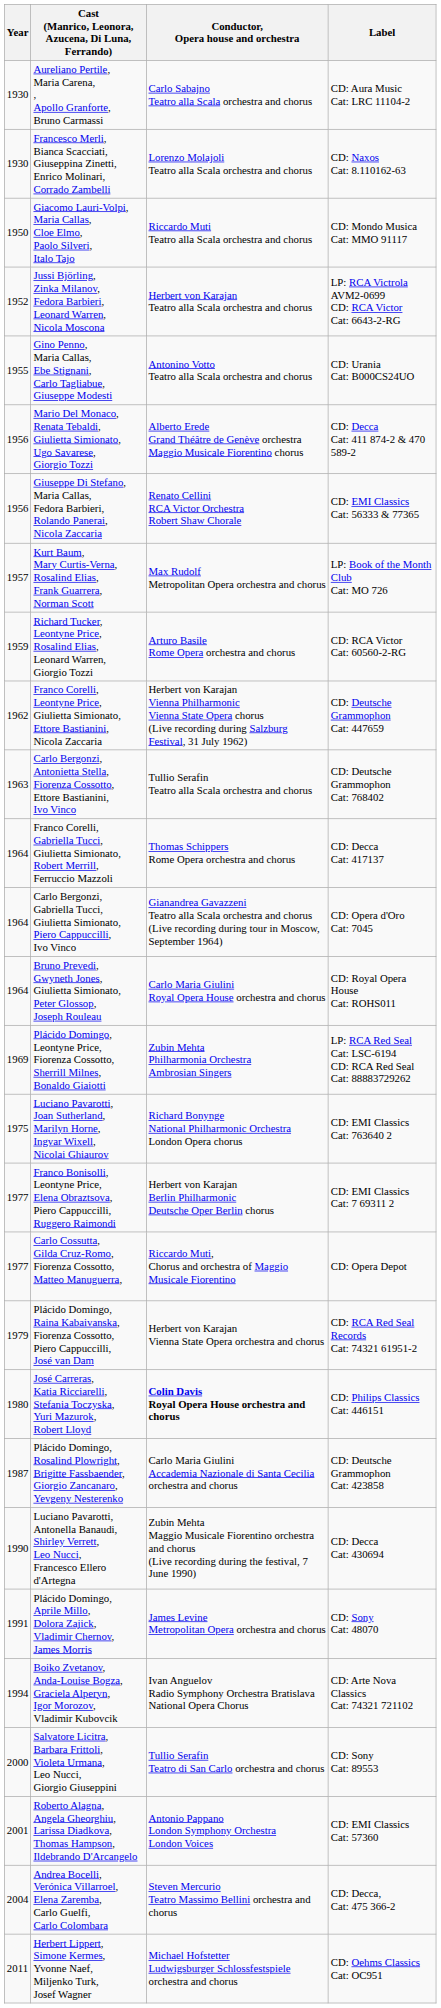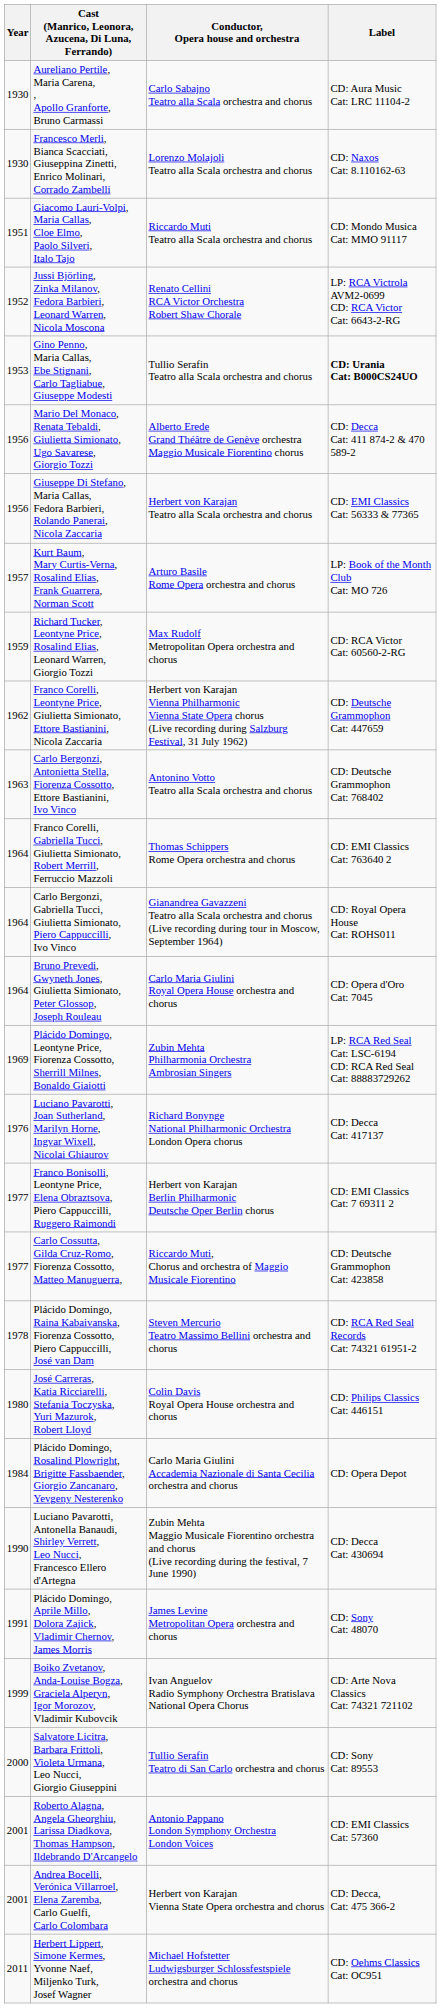(18, 233) 1950 -> (18, 233) 1951
(230, 302) Herbert von Karajan Teatro alla Scala orchestra and chorus -> (196, 302) Renato Cellini RCA Victor Orchestra Robert Shaw Chorale
(18, 370) 1955 -> (18, 370) 1953
(230, 370) Antonino Votto Teatro alla Scala orchestra and chorus -> (230, 370) Tullio Serafin Teatro alla Scala orchestra and chorus
(373, 370) normal -> (374, 370) bold
(196, 508) Renato Cellini RCA Victor Orchestra Robert Shaw Chorale -> (230, 508) Herbert von Karajan Teatro alla Scala orchestra and chorus
(237, 577) Max Rudolf Metropolitan Opera orchestra and chorus -> (222, 577) Arturo Basile Rome Opera orchestra and chorus
(222, 646) Arturo Basile Rome Opera orchestra and chorus -> (221, 646) Max Rudolf Metropolitan Opera orchestra and chorus
(230, 784) Tullio Serafin Teatro alla Scala orchestra and chorus -> (230, 784) Antonino Votto Teatro alla Scala orchestra and chorus
(357, 853) CD: Decca Cat: 417137 -> (370, 853) CD: EMI Classics Cat: 763640 2
(368, 922) CD: Opera d'Oro Cat: 7045 -> (368, 922) CD: Royal Opera House Cat: ROHS011
(369, 991) CD: Royal Opera House Cat: ROHS011 -> (367, 991) CD: Opera d'Oro Cat: 7045
(18, 1128) 1975 -> (18, 1128) 1976
(370, 1128) CD: EMI Classics Cat: 763640 2 -> (357, 1128) CD: Decca Cat: 417137
(369, 1266) CD: Opera Depot -> (361, 1266) CD: Deutsche Grammophon Cat: 423858
(18, 1335) 1979 -> (18, 1335) 1978
(236, 1335) Herbert von Karajan Vienna State Opera orchestra and chorus -> (230, 1335) Steven Mercurio Teatro Massimo Bellini orchestra and chorus
(227, 1404) bold -> (221, 1404) normal
(18, 1473) 1987 -> (18, 1473) 1984
(361, 1473) CD: Deutsche Grammophon Cat: 423858 -> (368, 1473) CD: Opera Depot
(18, 1693) 1994 -> (18, 1693) 1999
(18, 1899) 2004 -> (18, 1899) 2001
(230, 1899) Steven Mercurio Teatro Massimo Bellini orchestra and chorus -> (236, 1899) Herbert von Karajan Vienna State Opera orchestra and chorus
